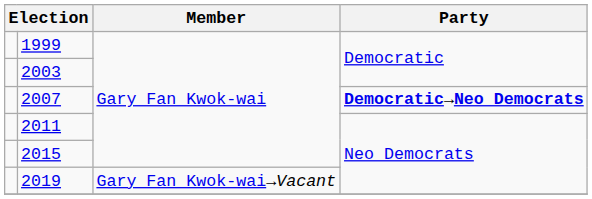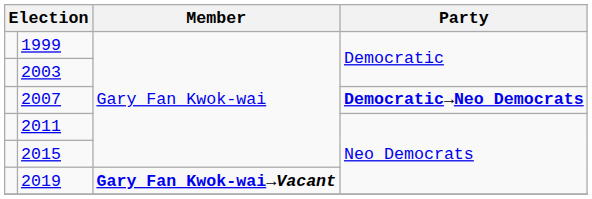(216, 181) normal -> (216, 181) bold
